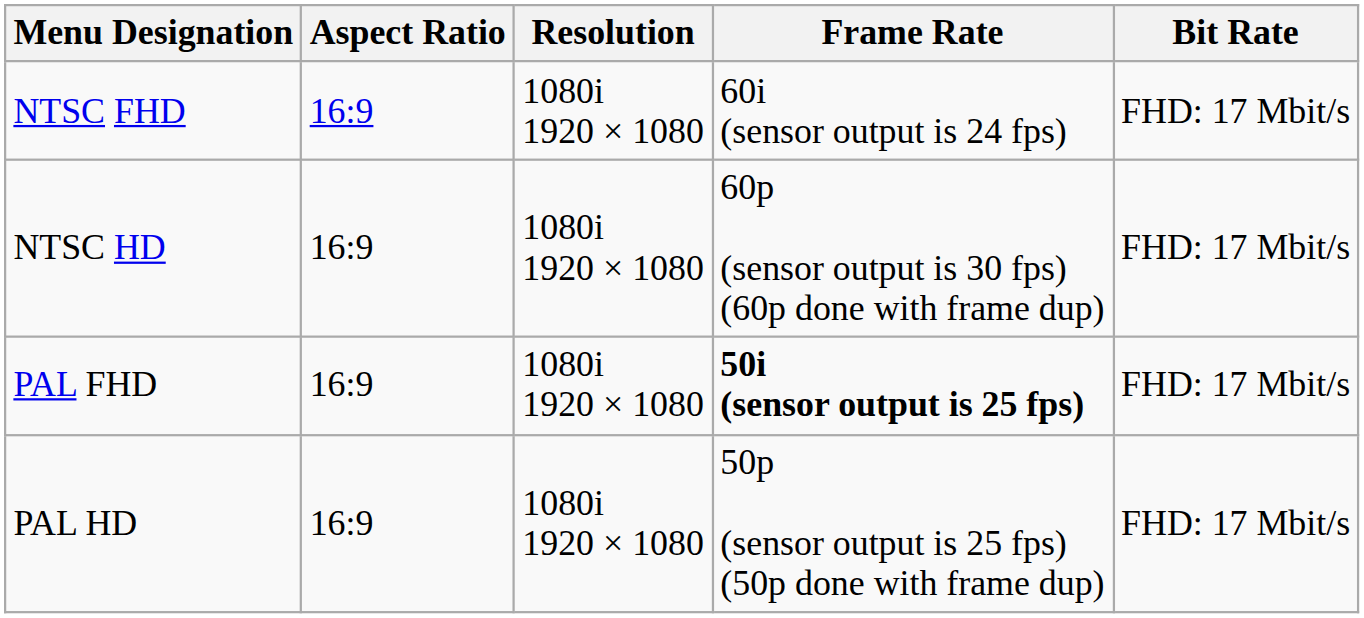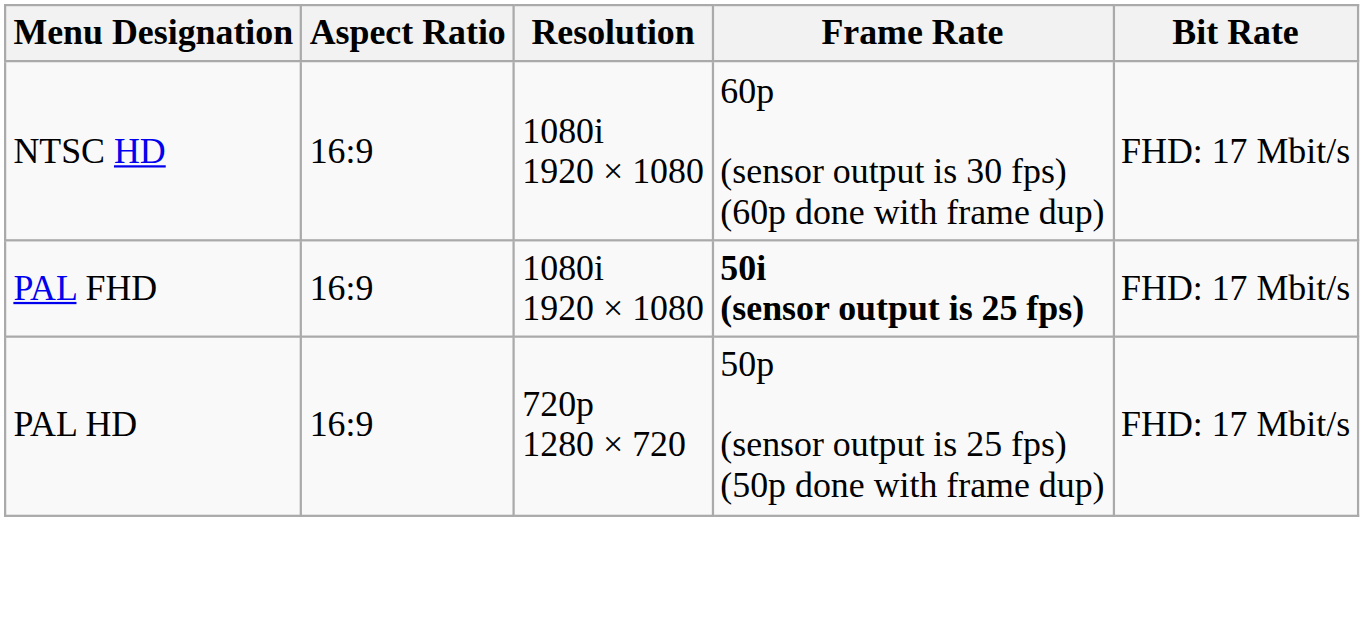- row: (100, 109)
(613, 522) 1080i 1920 × 1080 -> (604, 425) 720p 1280 × 720
